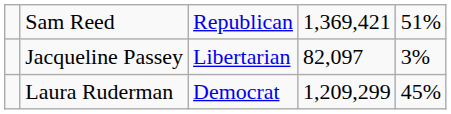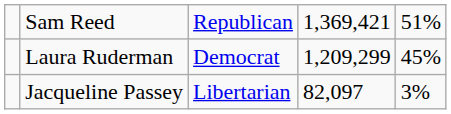rows swapped: (99, 91) <-> (104, 56)
